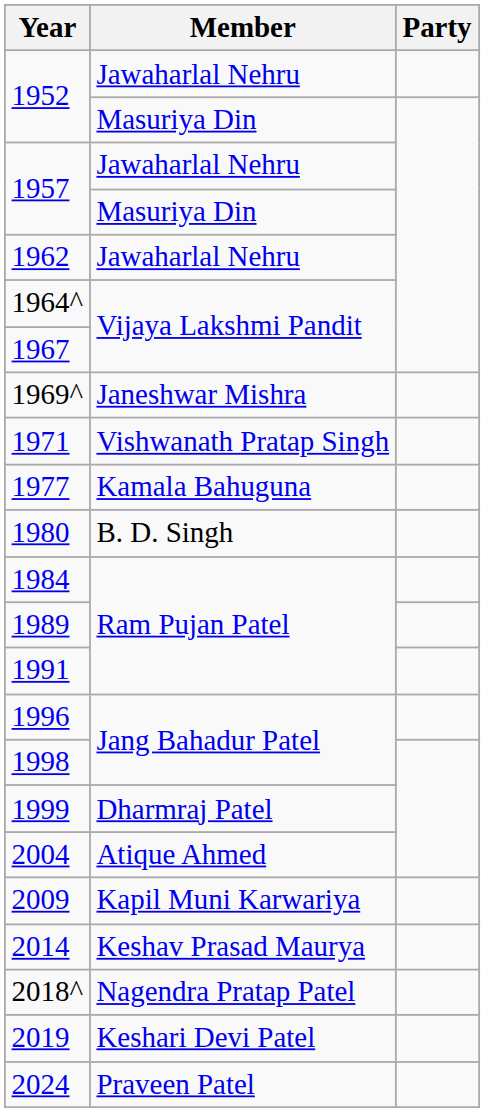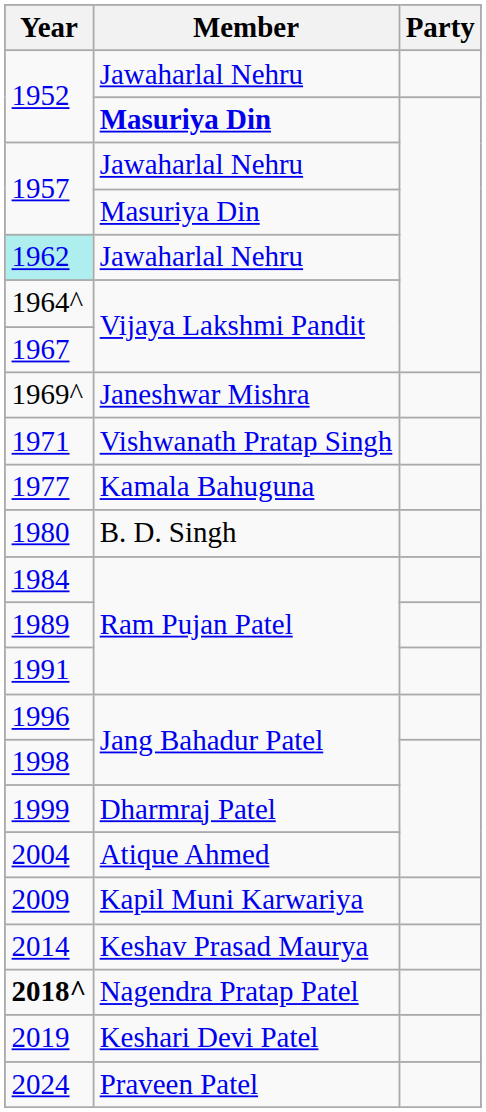(176, 119) normal -> (185, 119) bold
(41, 257) no background -> (41, 257) paleturquoise background
(47, 991) normal -> (49, 991) bold
